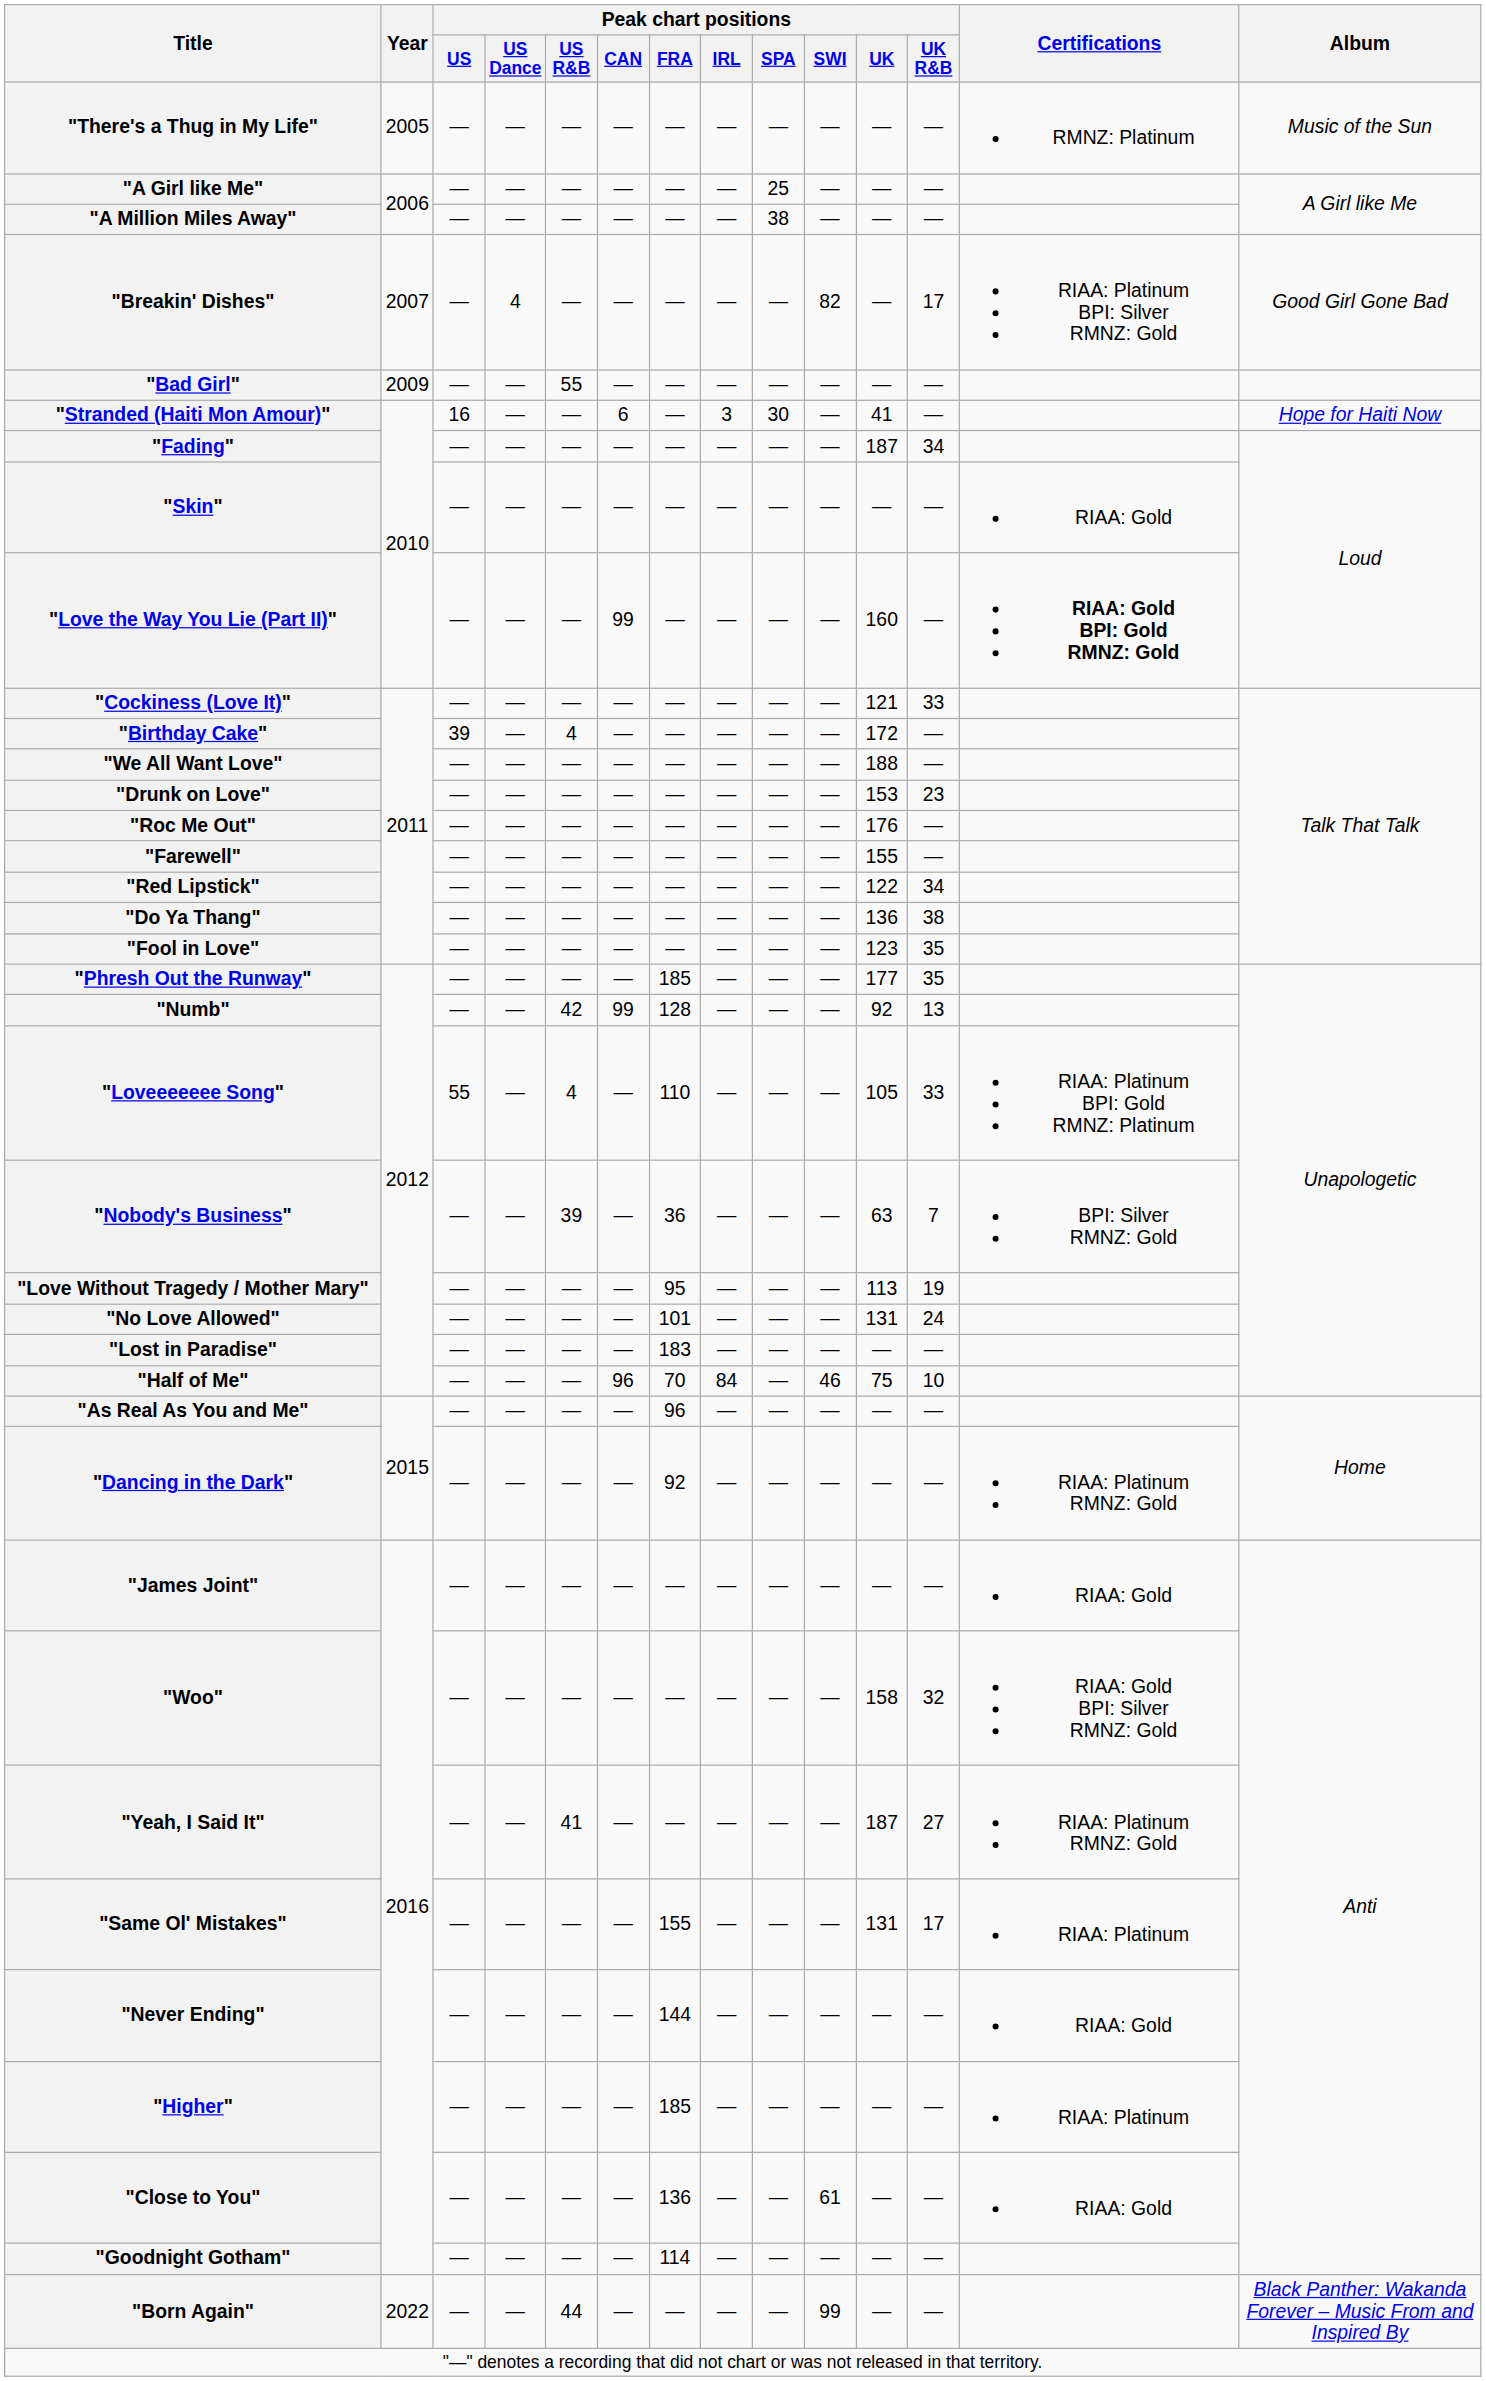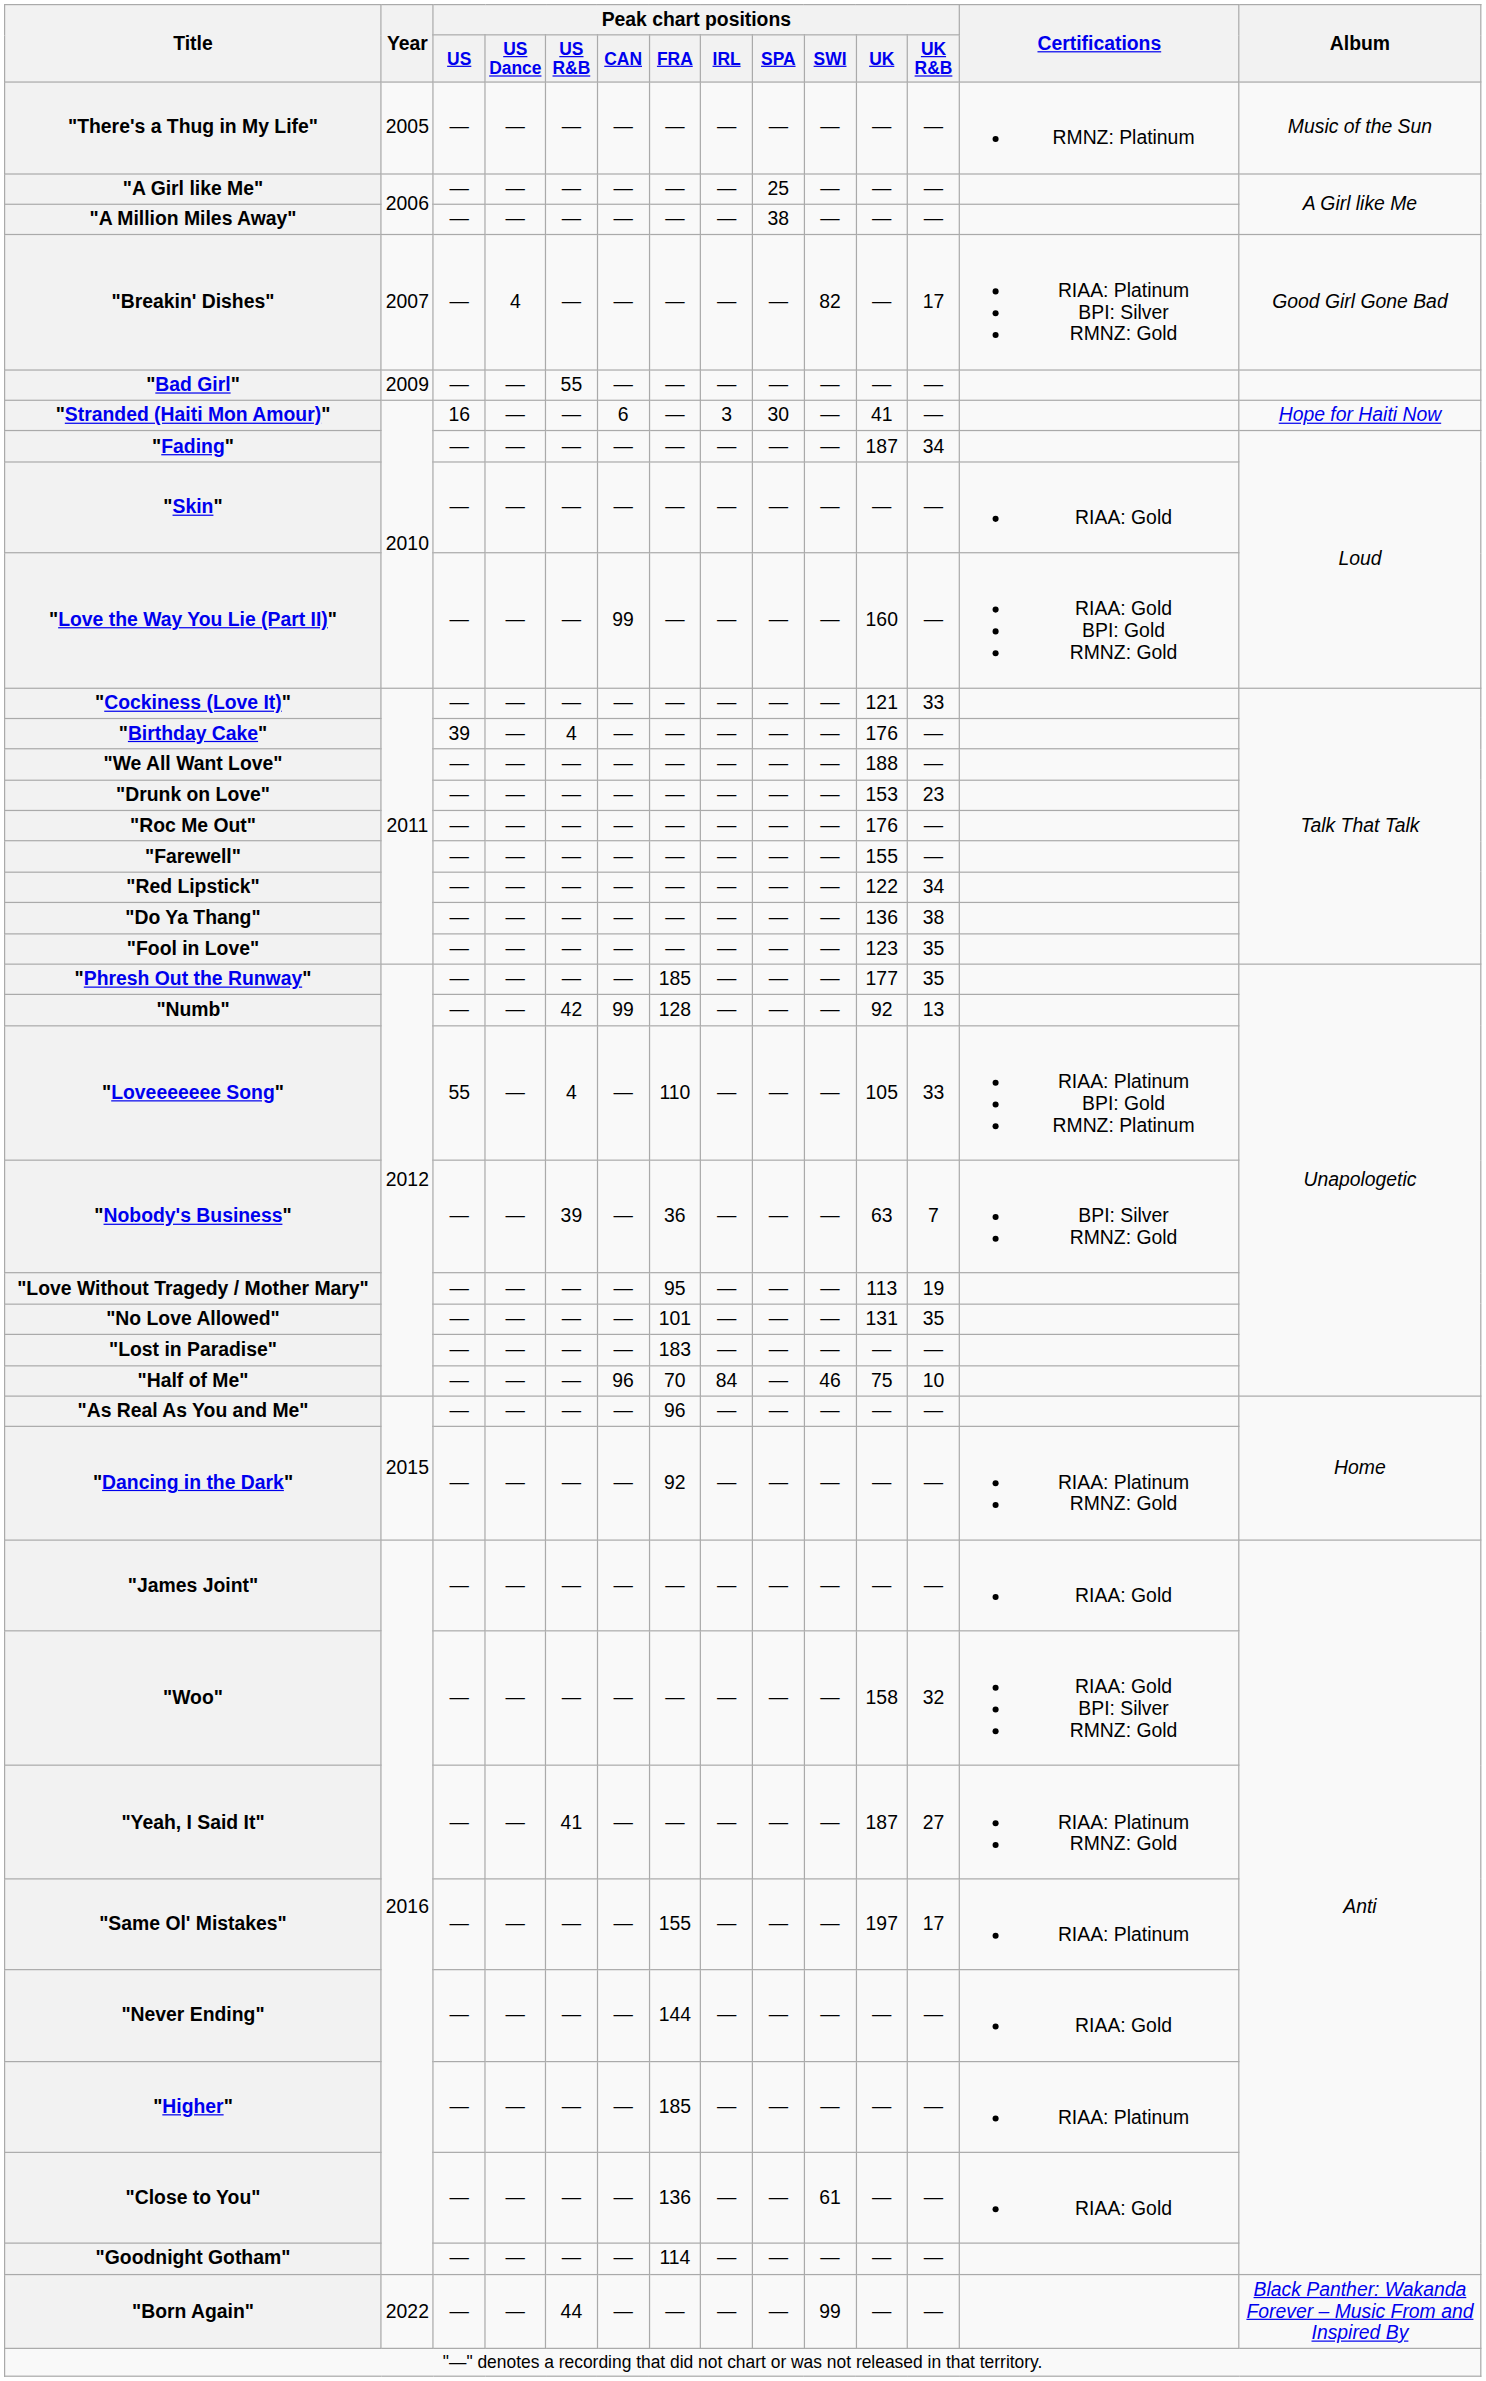(1099, 631) bold -> (1099, 631) normal
(882, 733) 172 -> (882, 733) 176
(933, 1319) 24 -> (933, 1319) 35
(882, 1924) 131 -> (882, 1924) 197
